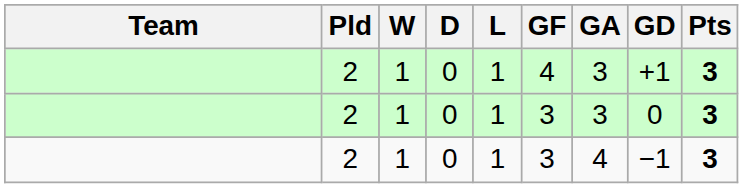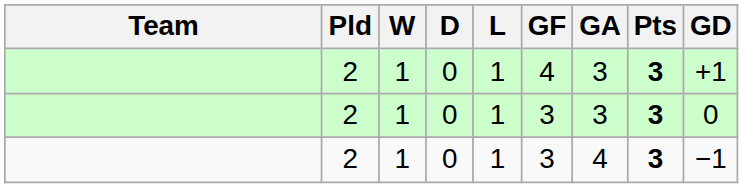columns swapped: (655, 26) <-> (710, 26)
